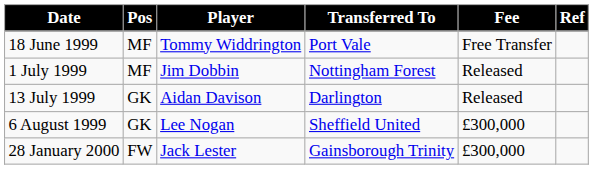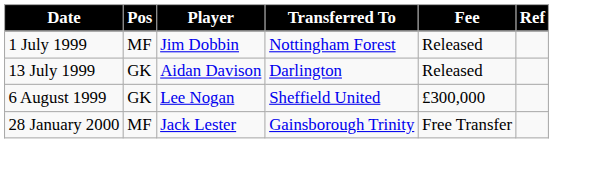- row: (53, 44)
(140, 151) FW -> (139, 124) MF
(493, 151) £300,000 -> (467, 124) Free Transfer
